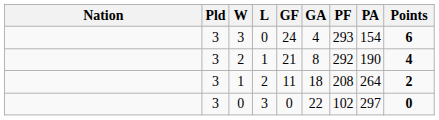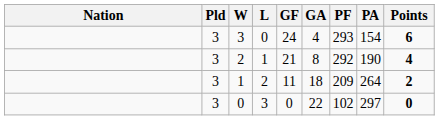(343, 81) 208 -> (343, 81) 209
